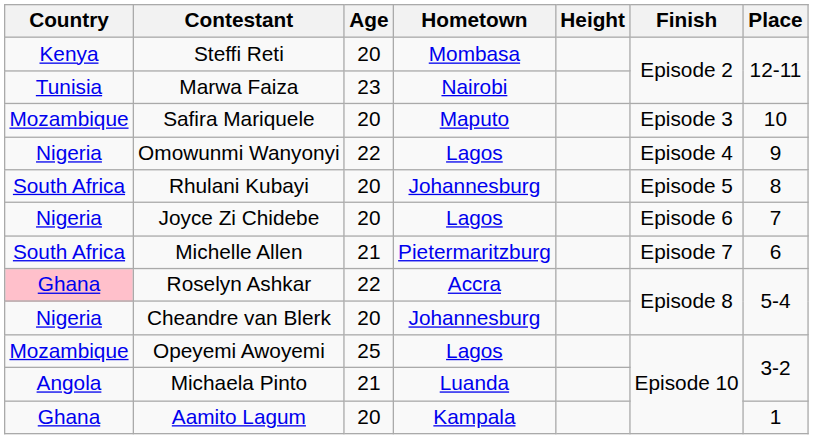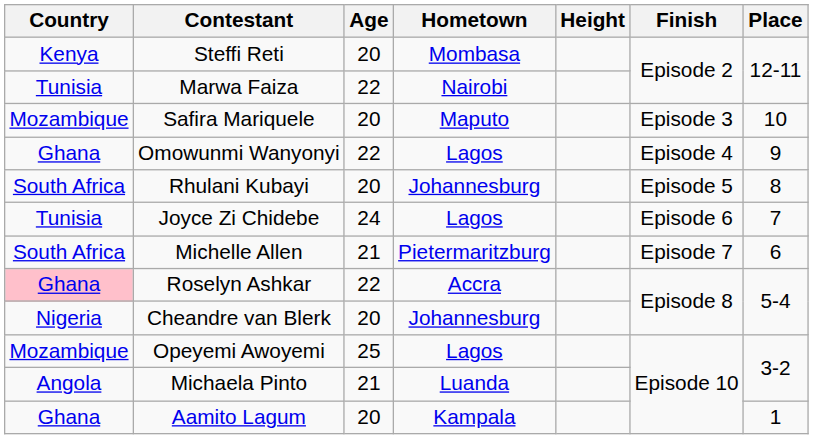(369, 86) 23 -> (369, 86) 22
(69, 152) Nigeria -> (69, 152) Ghana
(69, 218) Nigeria -> (69, 218) Tunisia
(369, 218) 20 -> (369, 218) 24
